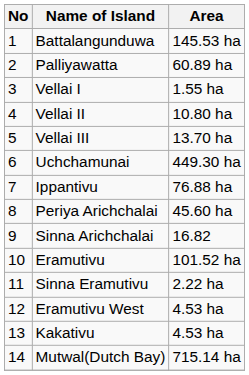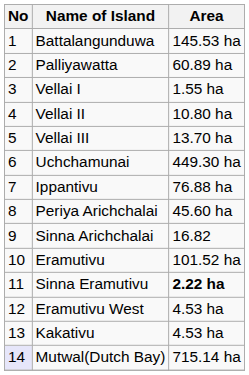(198, 284) normal -> (198, 284) bold
(17, 357) no background -> (17, 357) lavender background
